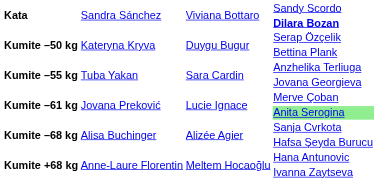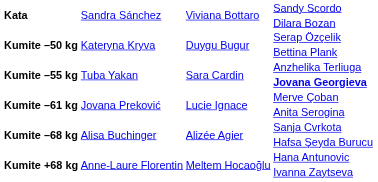(306, 23) bold -> (304, 23) normal
(317, 83) normal -> (320, 83) bold
(309, 113) lightgreen background -> (309, 113) no background
